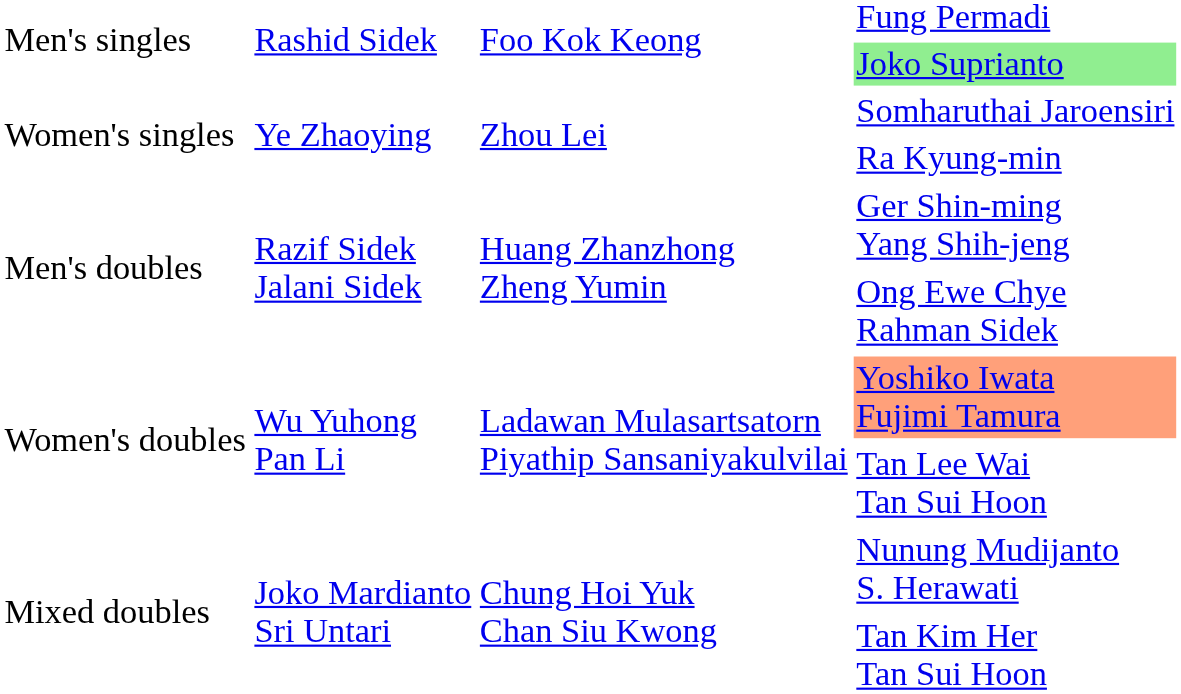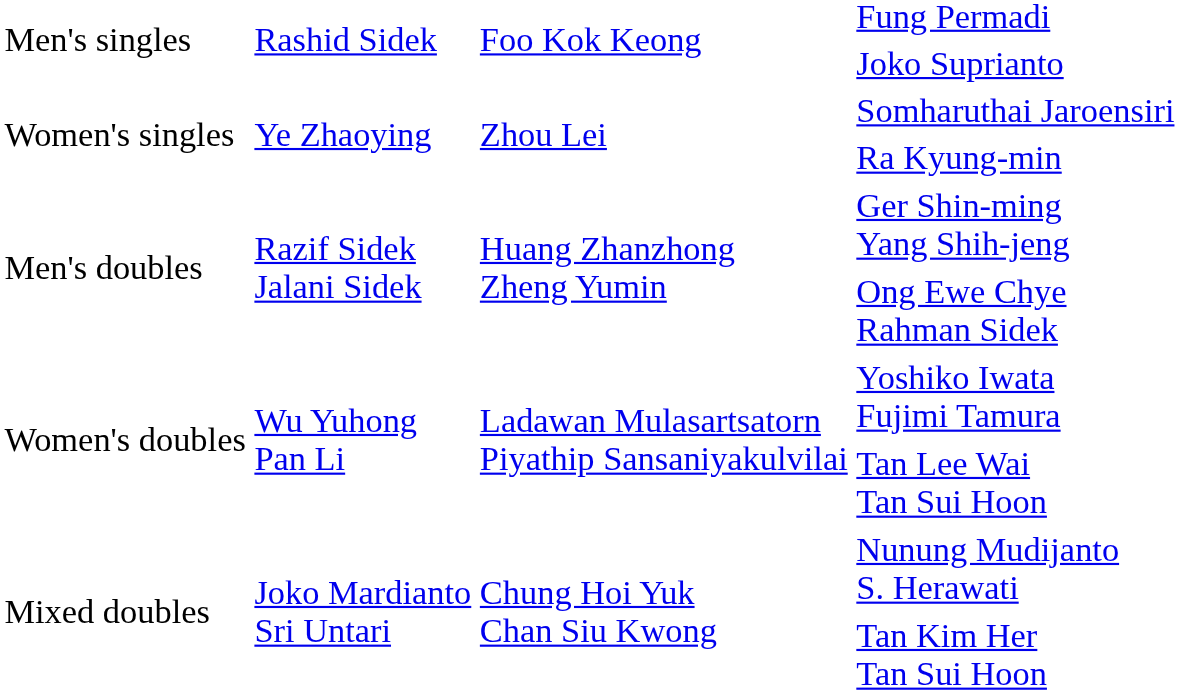(960, 63) lightgreen background -> (960, 63) no background
(958, 396) lightsalmon background -> (958, 396) no background
